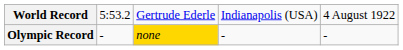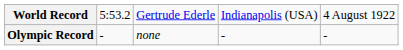(148, 35) gold background -> (148, 35) no background
